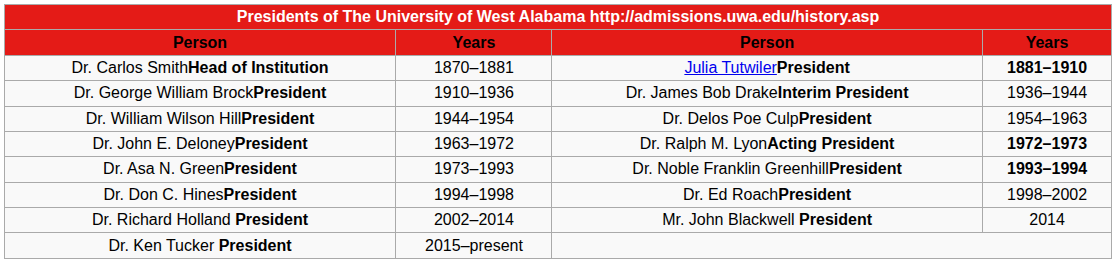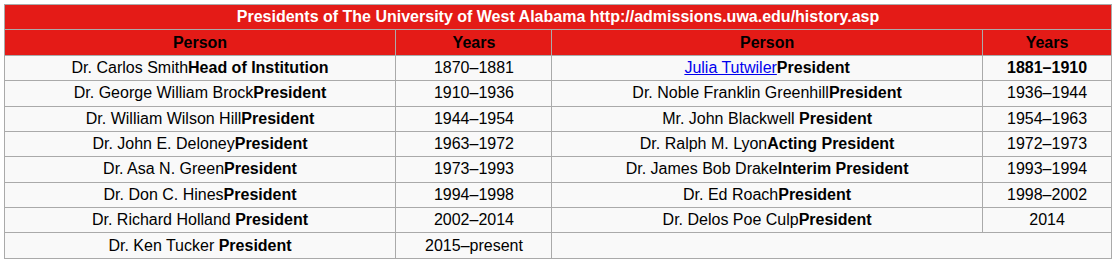(767, 93) Dr. James Bob DrakeInterim President -> (767, 93) Dr. Noble Franklin GreenhillPresident
(767, 118) Dr. Delos Poe CulpPresident -> (767, 118) Mr. John Blackwell President
(1047, 144) bold -> (1047, 144) normal
(767, 169) Dr. Noble Franklin GreenhillPresident -> (767, 169) Dr. James Bob DrakeInterim President
(1047, 169) bold -> (1047, 169) normal
(767, 220) Mr. John Blackwell President -> (767, 220) Dr. Delos Poe CulpPresident
